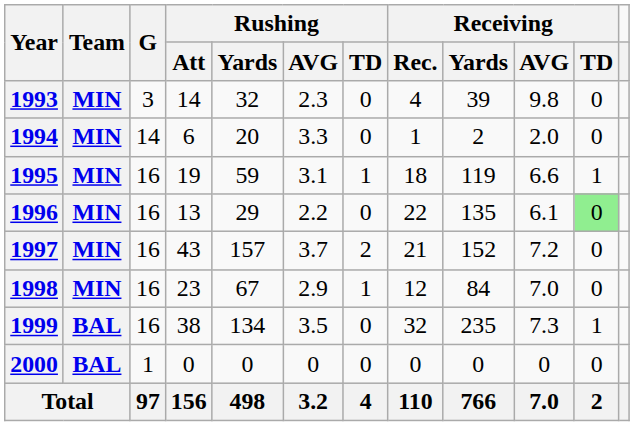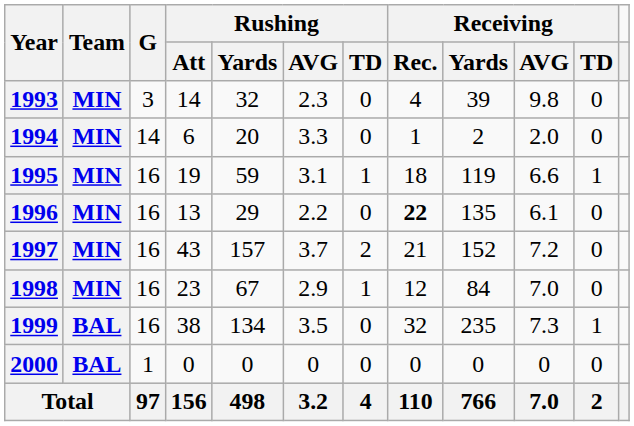(415, 212) normal -> (415, 212) bold
(597, 212) lightgreen background -> (597, 212) no background
